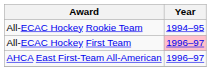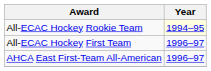(185, 27) no background -> (185, 27) lightyellow background
(185, 43) pink background -> (185, 43) no background
